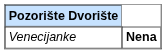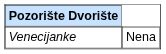(141, 37) bold -> (141, 37) normal
